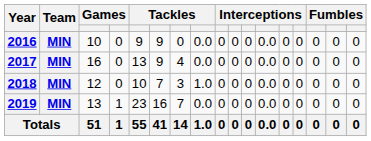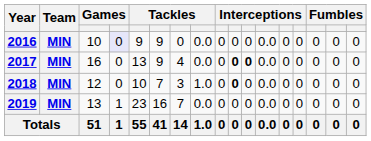(119, 41) no background -> (119, 41) lavender background
(235, 62) normal -> (235, 62) bold
(248, 62) normal -> (248, 62) bold
(235, 83) normal -> (235, 83) bold
